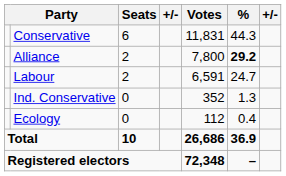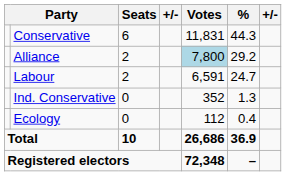(208, 56) no background -> (208, 56) lightblue background
(243, 56) bold -> (243, 56) normal
